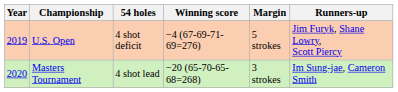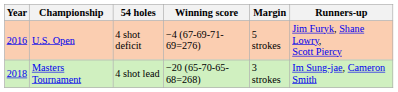(17, 40) 2019 -> (17, 40) 2016
(17, 73) 2020 -> (17, 73) 2018
